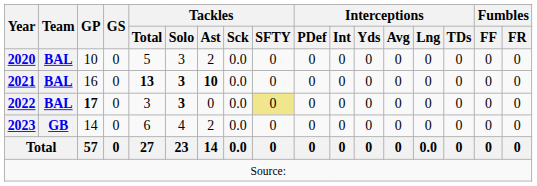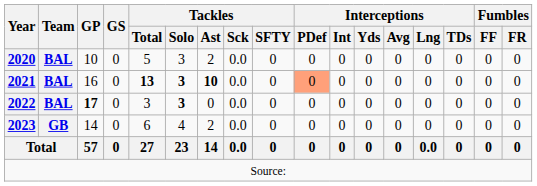(312, 81) no background -> (312, 81) lightsalmon background
(273, 103) khaki background -> (273, 103) no background
